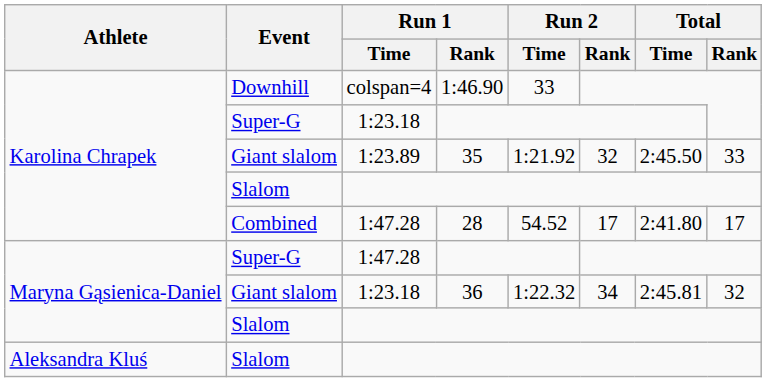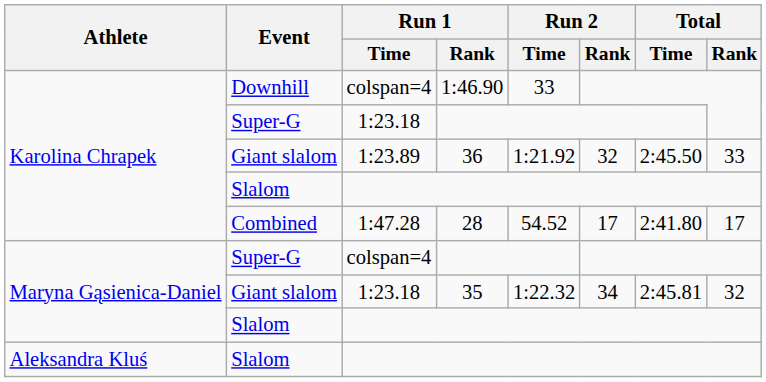(472, 155) 35 -> (472, 155) 36
(389, 257) 1:47.28 -> (389, 257) colspan=4
(472, 291) 36 -> (472, 291) 35
